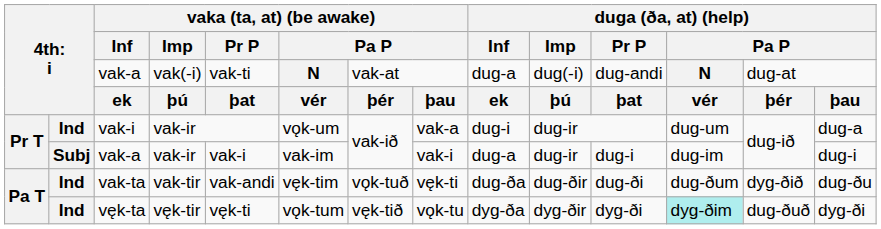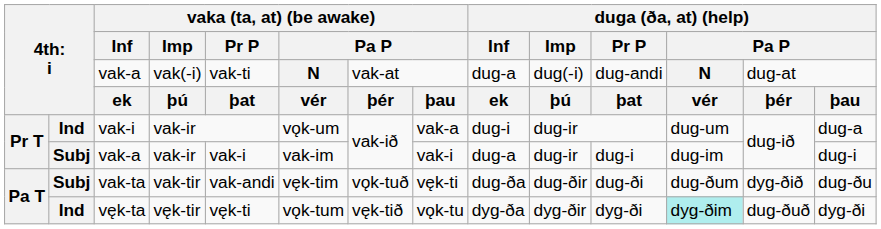(72, 182) Ind -> (72, 182) Subj
